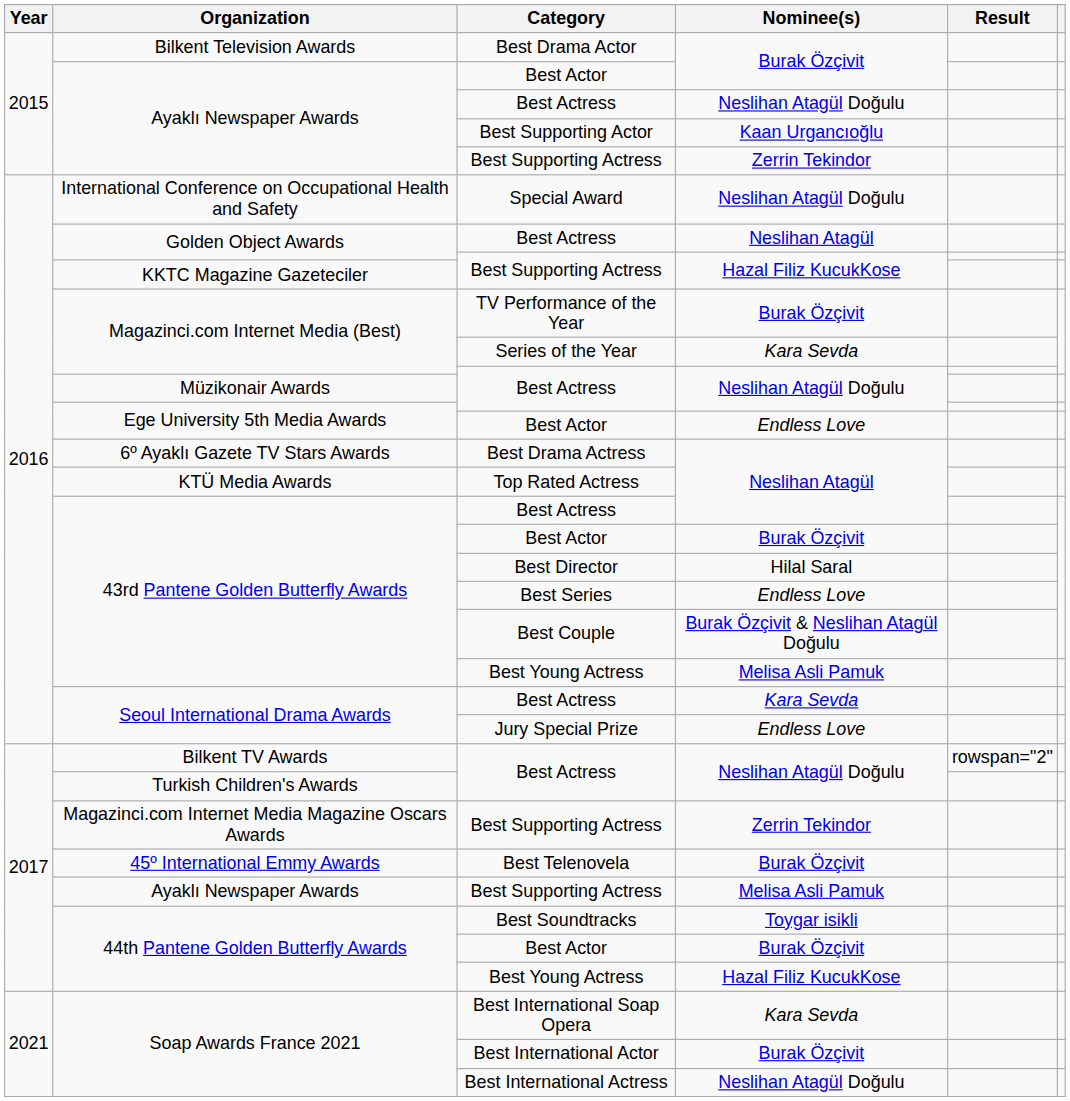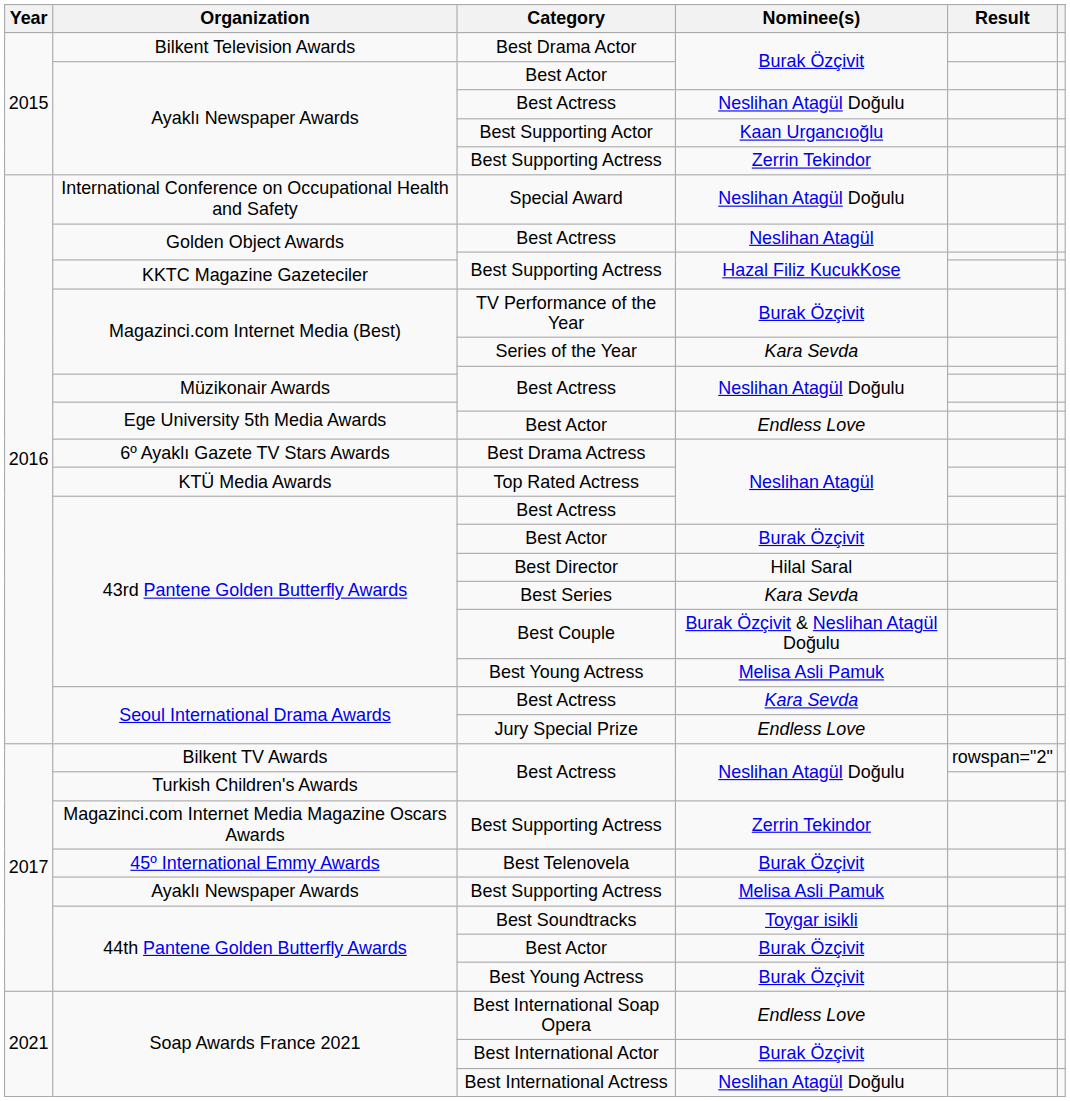(811, 595) Endless Love -> (811, 595) Kara Sevda
(811, 976) Hazal Filiz KucukKose -> (811, 976) Burak Özçivit
(811, 1015) Kara Sevda -> (811, 1015) Endless Love
